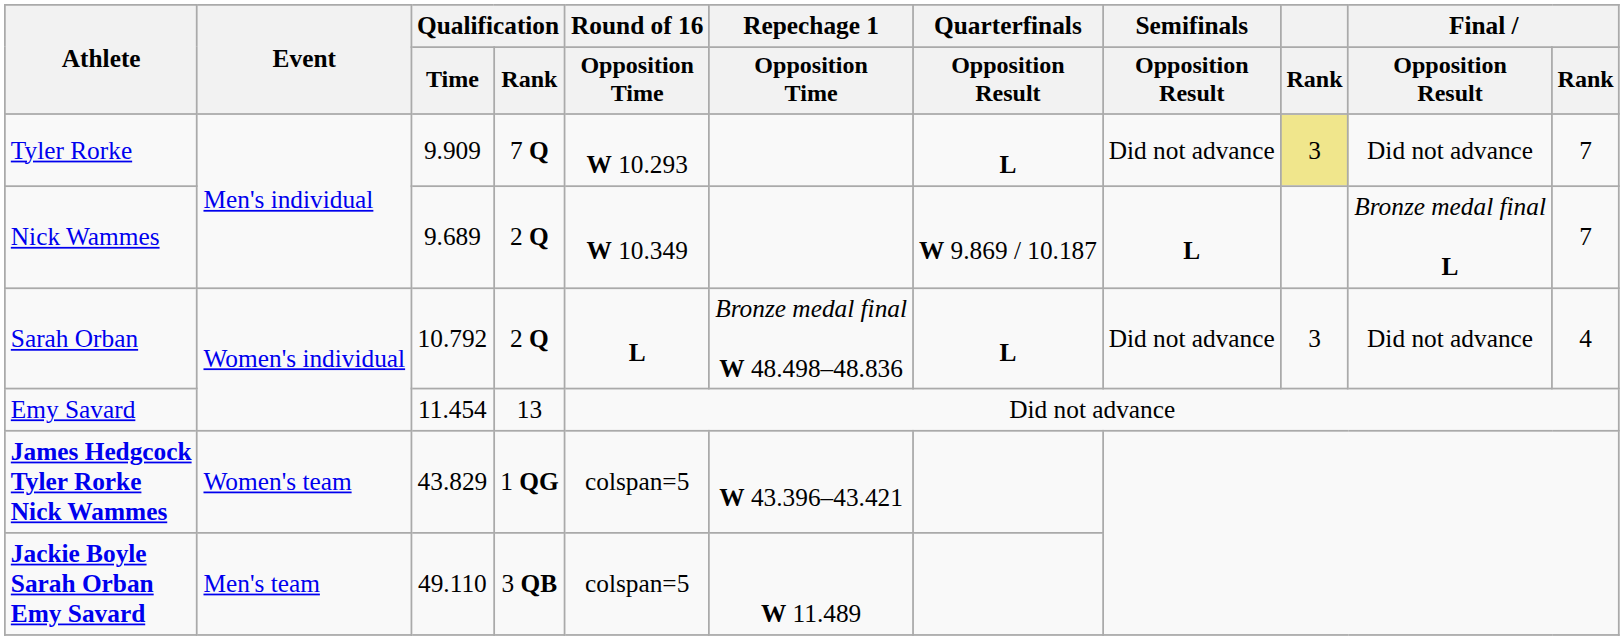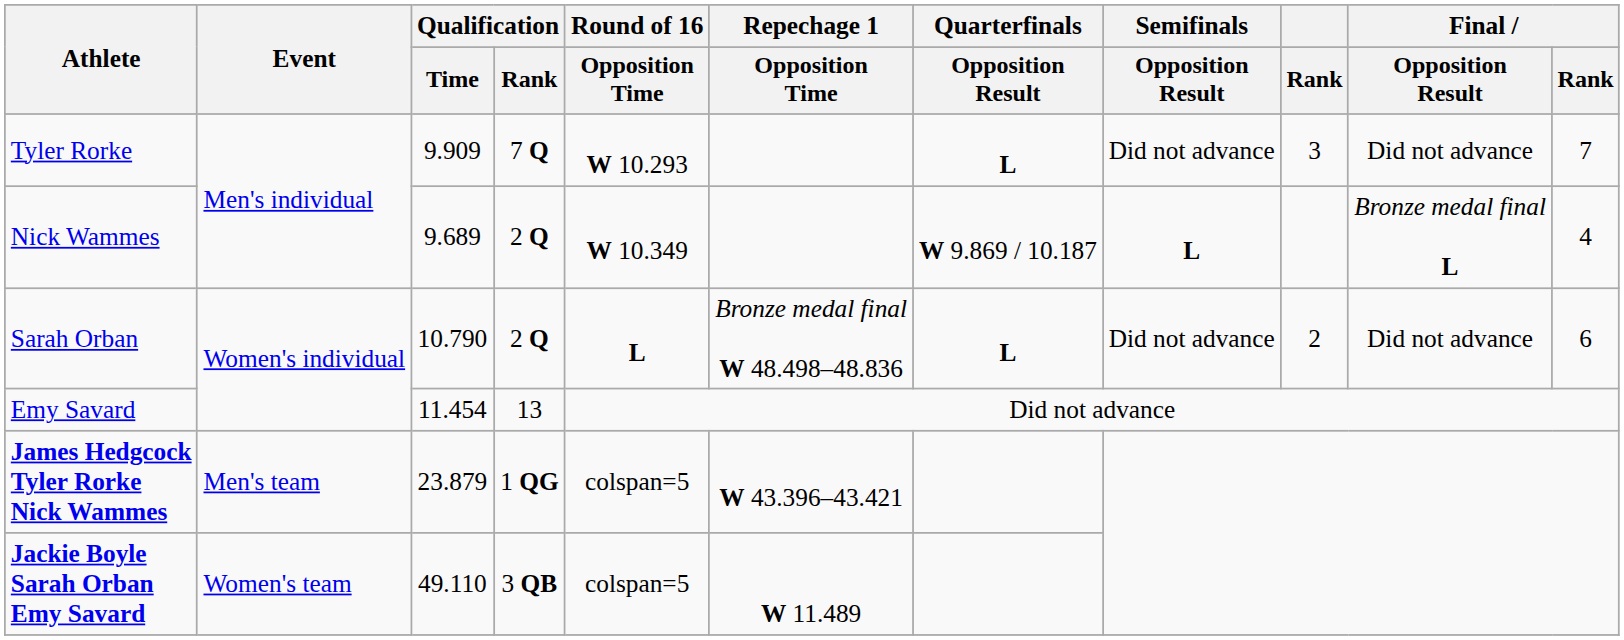(1314, 150) khaki background -> (1314, 150) no background
(1586, 236) 7 -> (1586, 236) 4
(452, 338) 10.792 -> (452, 338) 10.790
(1314, 338) 3 -> (1314, 338) 2
(1586, 338) 4 -> (1586, 338) 6
(278, 482) Women's team -> (262, 482) Men's team
(452, 482) 43.829 -> (452, 482) 23.879
(262, 583) Men's team -> (278, 583) Women's team
